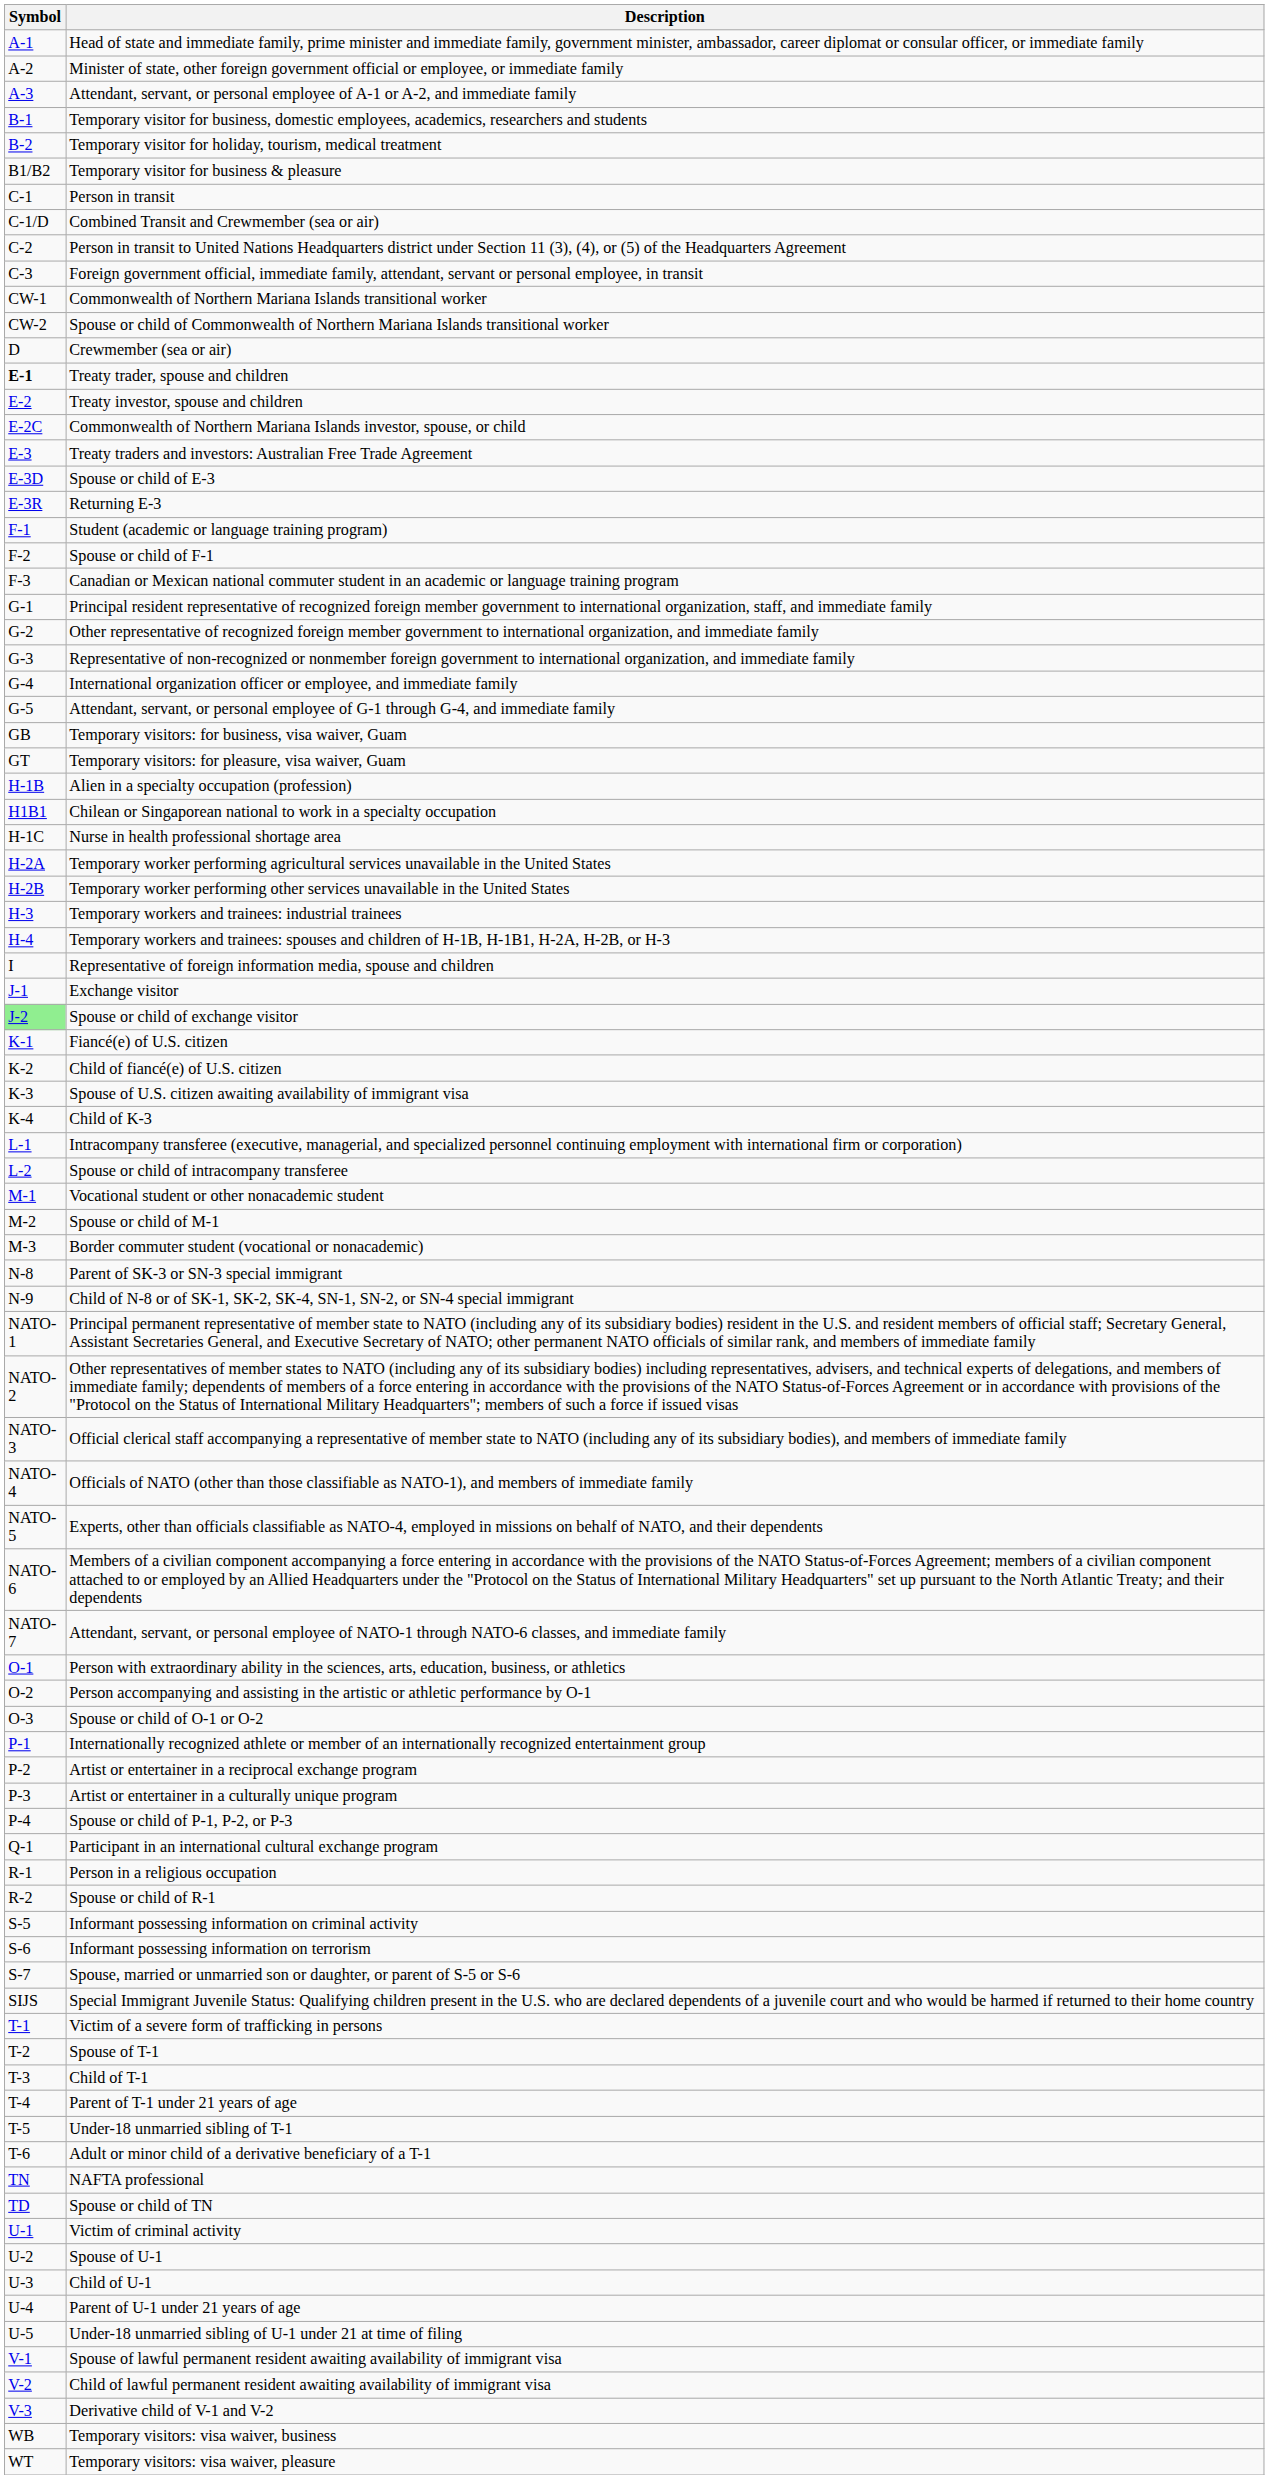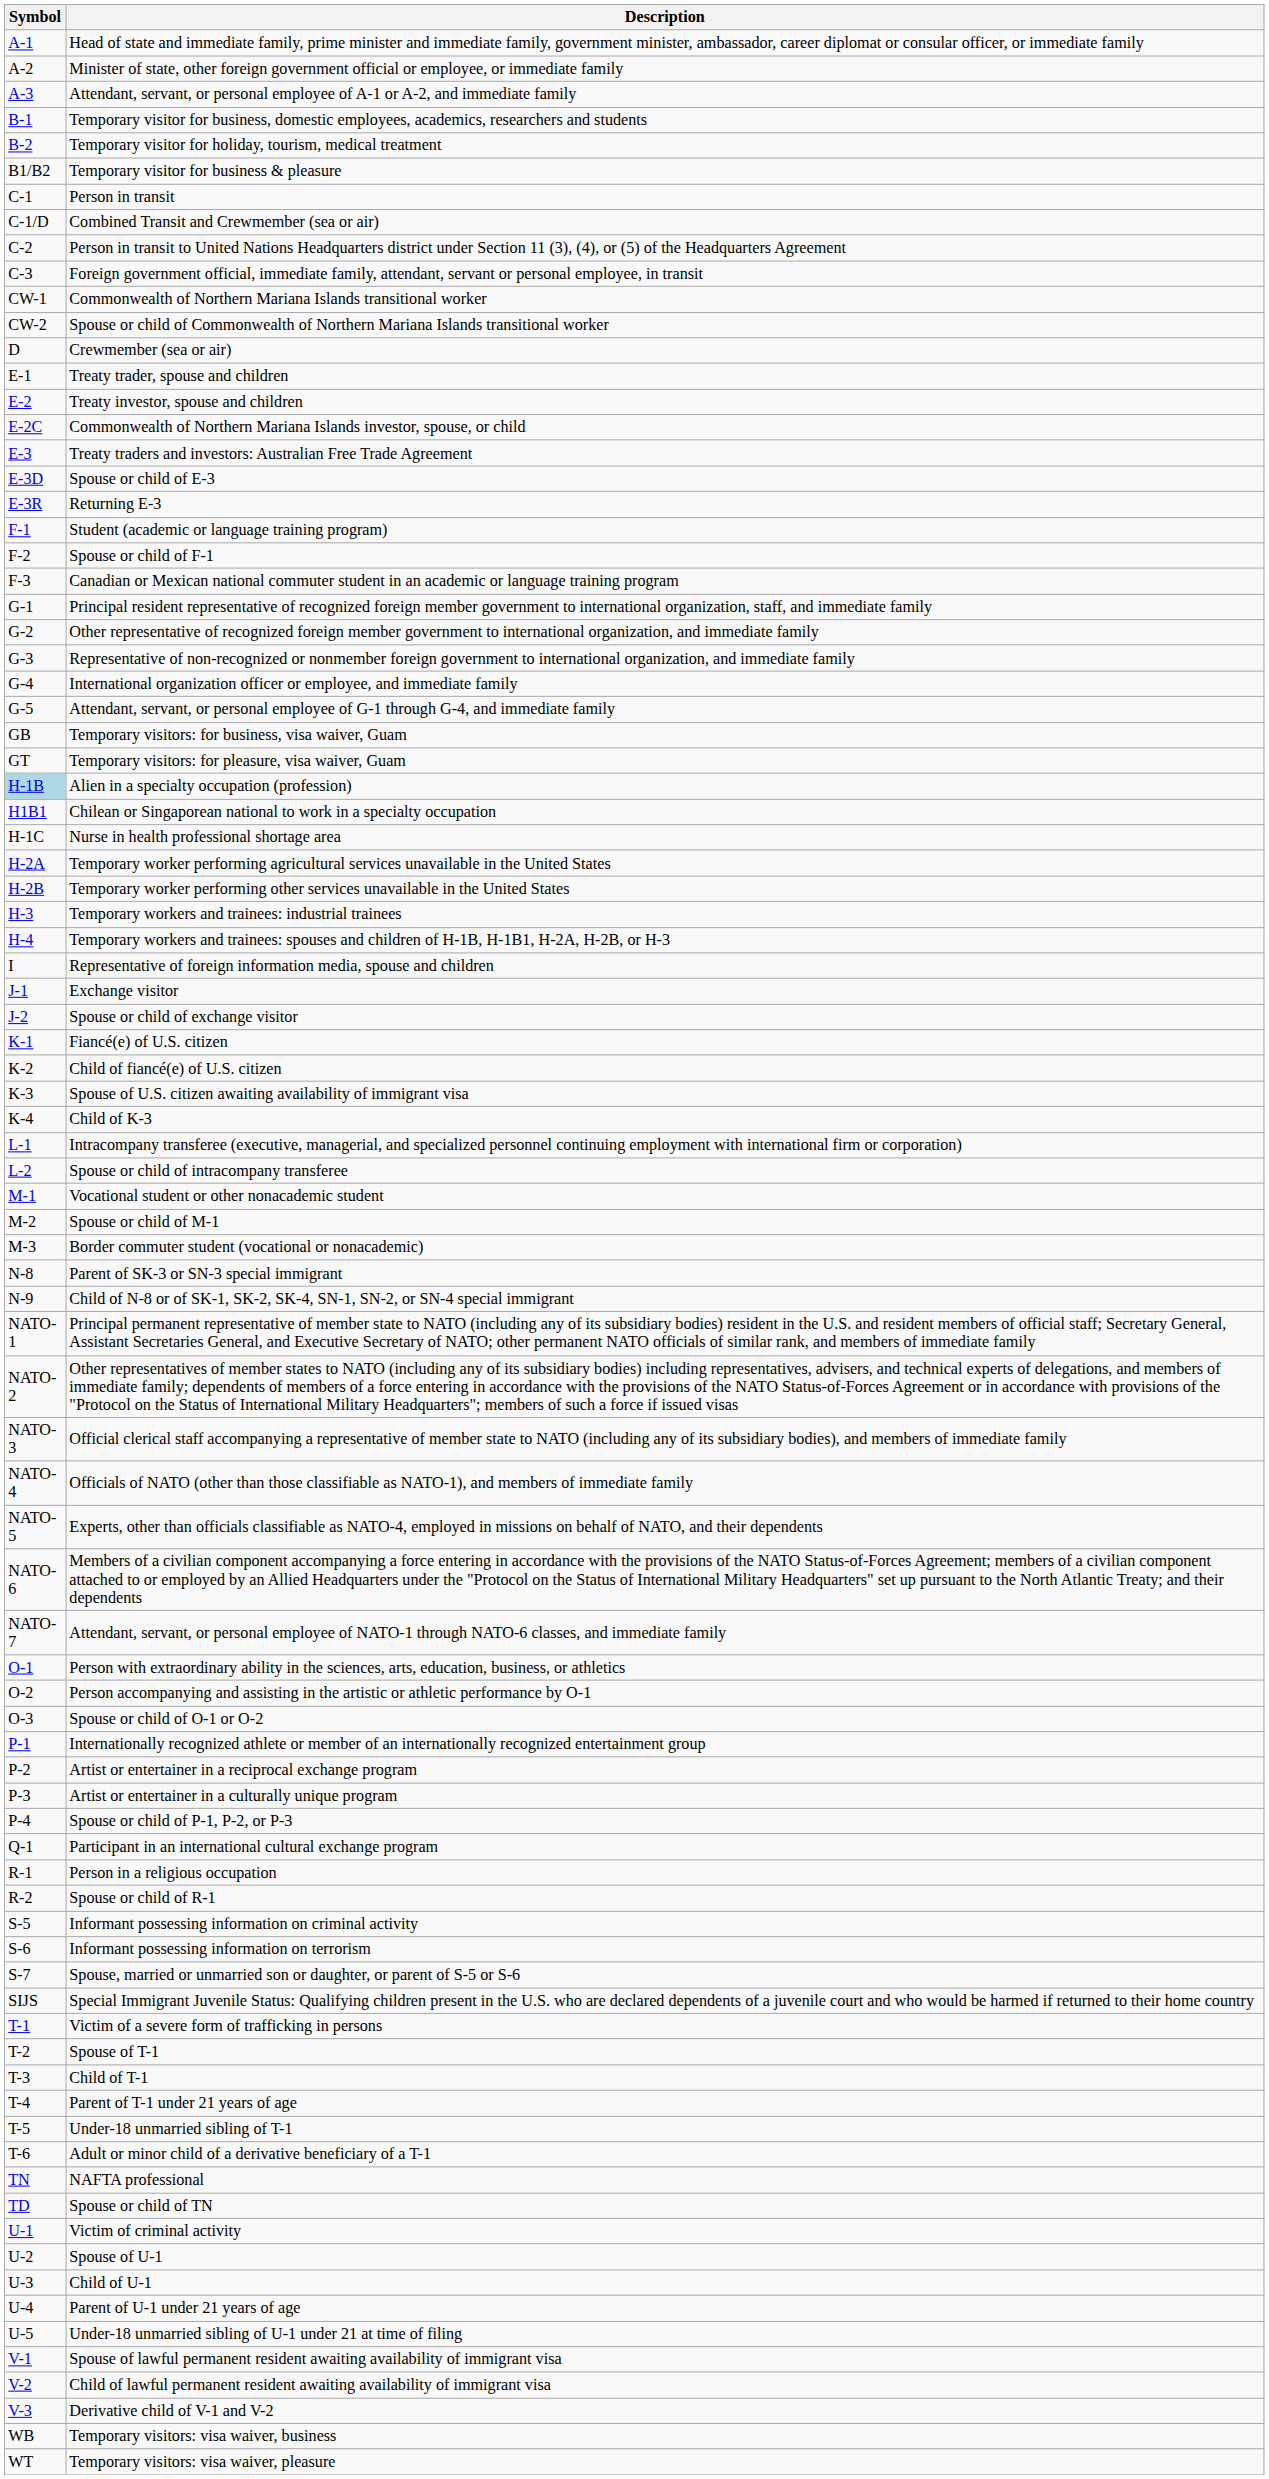(20, 376) bold -> (20, 376) normal
(26, 786) no background -> (26, 786) lightblue background
(18, 1016) lightgreen background -> (18, 1016) no background
